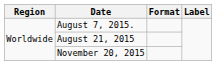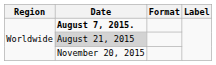(96, 25) normal -> (96, 25) bold
(96, 39) no background -> (96, 39) lightgrey background
